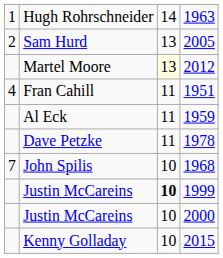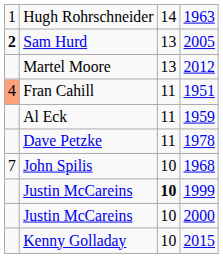(12, 41) normal -> (12, 41) bold
(168, 66) lightyellow background -> (168, 66) no background
(12, 91) no background -> (12, 91) lightsalmon background
